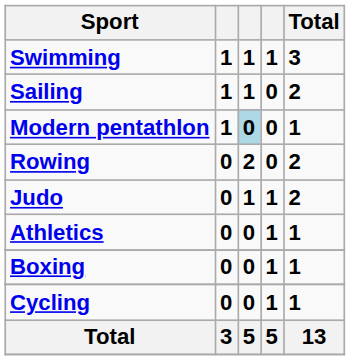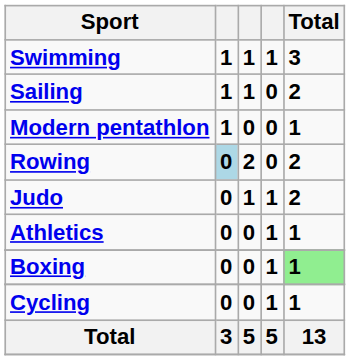(249, 127) lightblue background -> (249, 127) no background
(226, 162) no background -> (226, 162) lightblue background
(295, 267) no background -> (295, 267) lightgreen background
